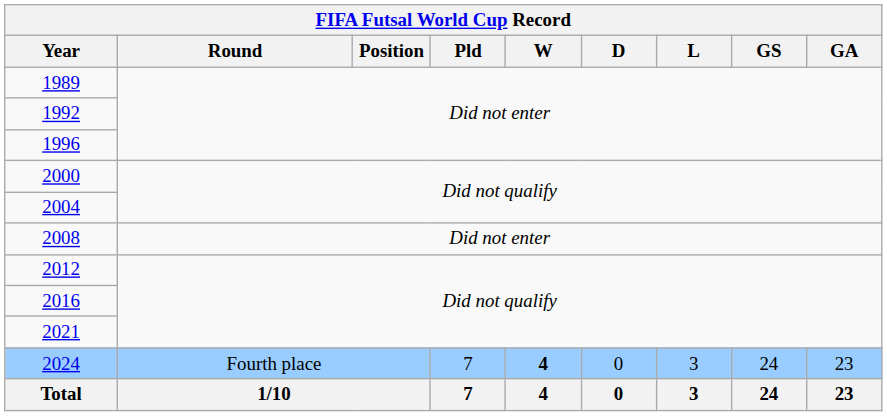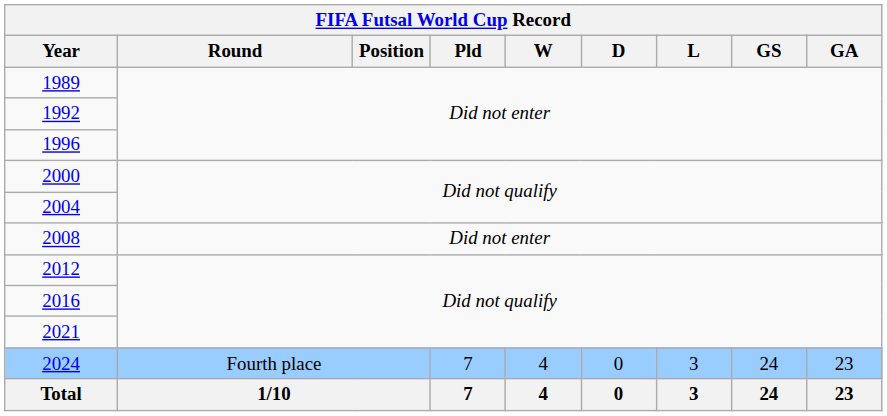(543, 362) bold -> (543, 362) normal
